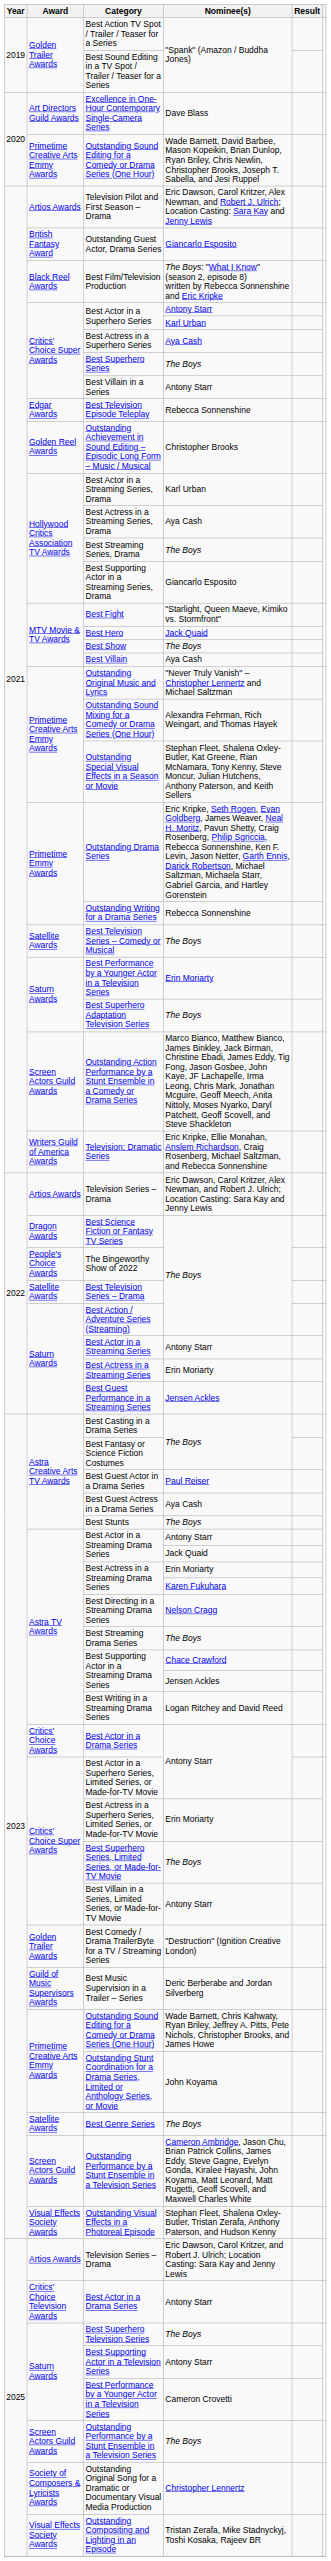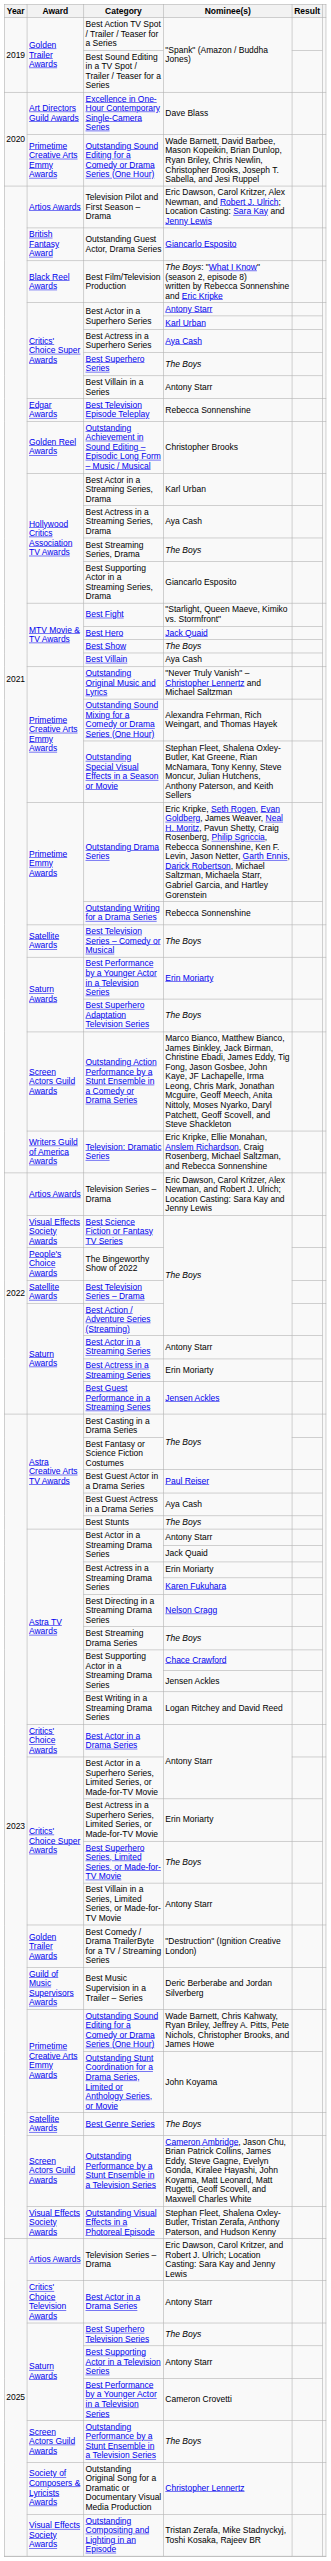(43, 1231) Dragon Awards -> (55, 1231) Visual Effects Society Awards
